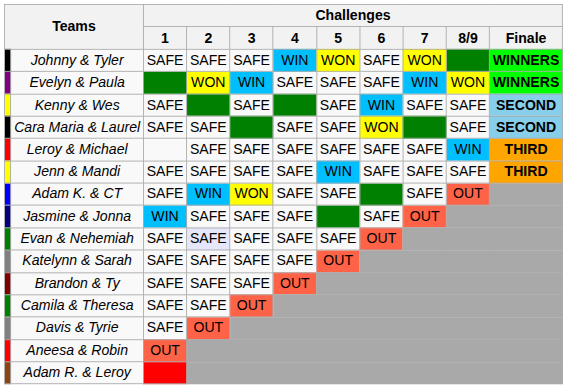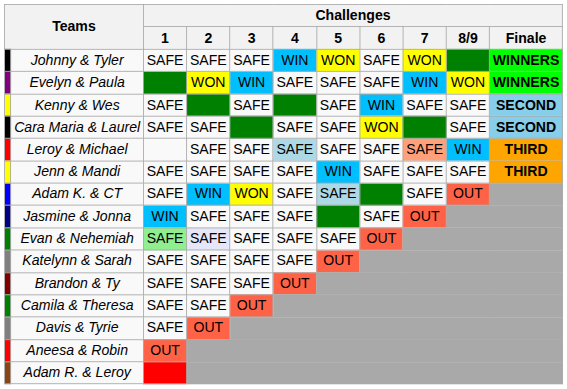(295, 149) no background -> (295, 149) lightblue background
(425, 149) no background -> (425, 149) lightsalmon background
(338, 194) no background -> (338, 194) lightblue background
(165, 238) no background -> (165, 238) lightgreen background
